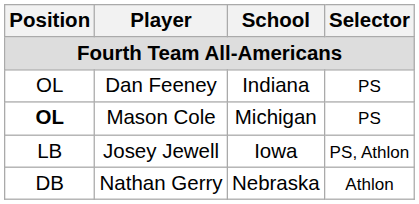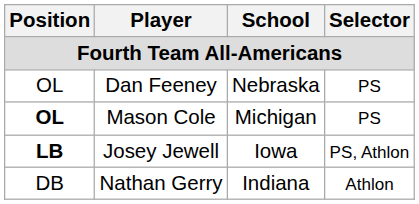(276, 85) Indiana -> (276, 85) Nebraska
(50, 150) normal -> (50, 150) bold
(276, 183) Nebraska -> (276, 183) Indiana
